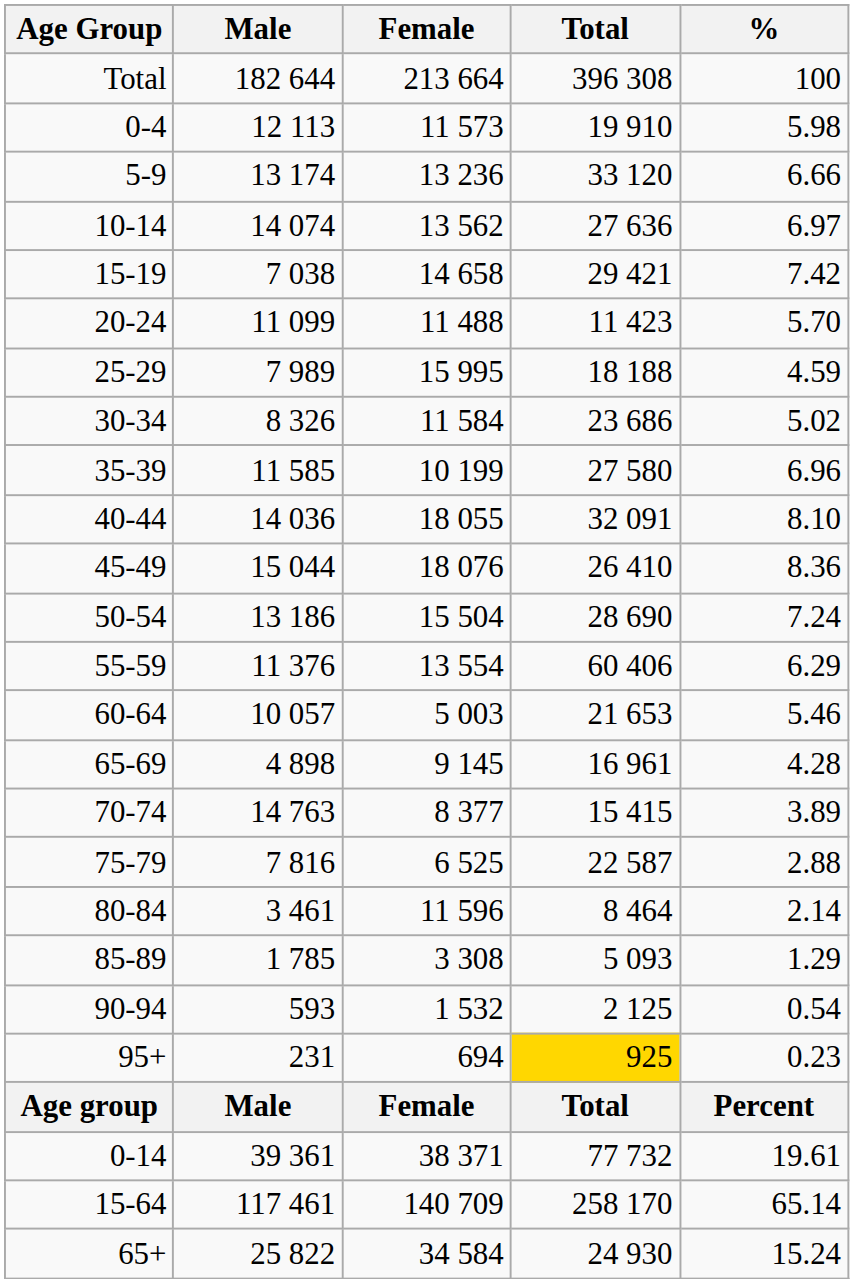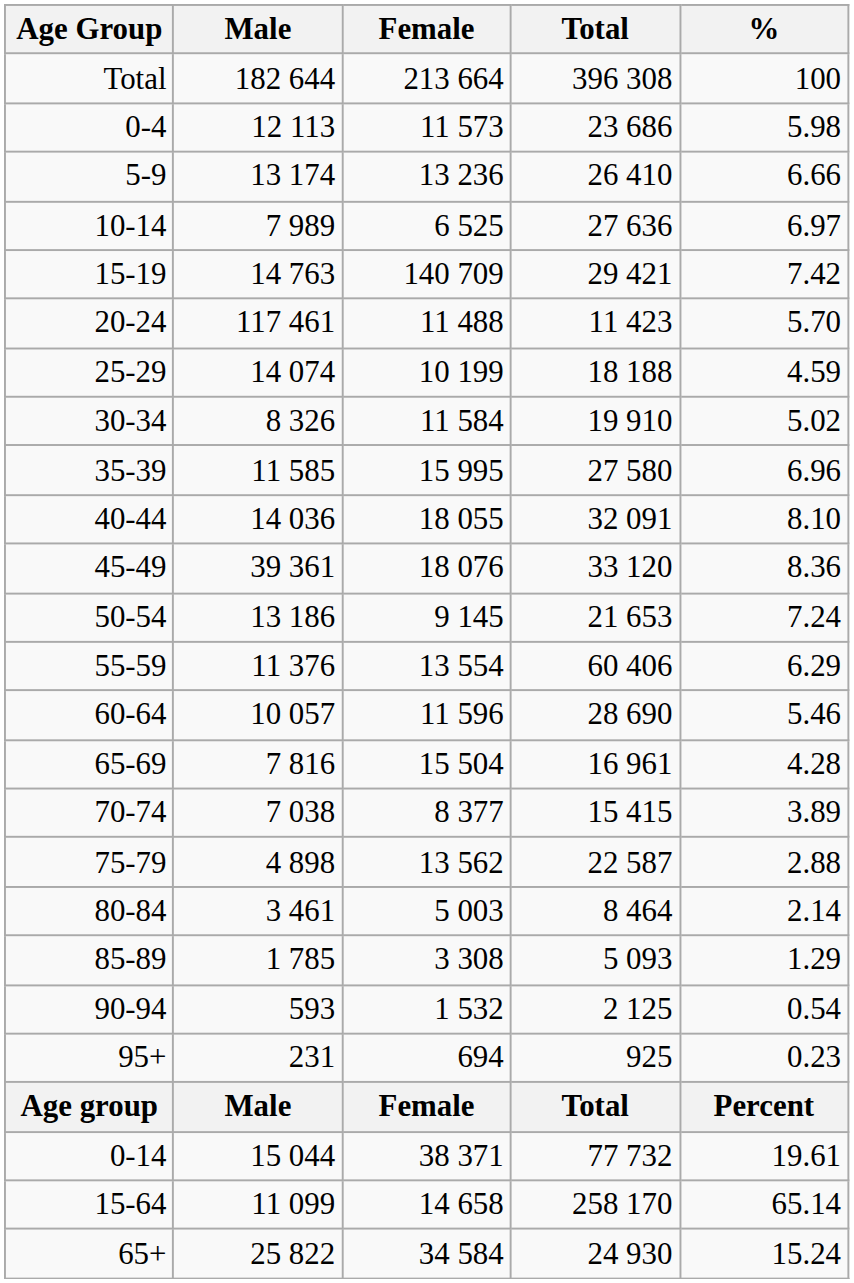(630, 126) 19 910 -> (630, 126) 23 686
(630, 175) 33 120 -> (630, 175) 26 410
(293, 224) 14 074 -> (300, 224) 7 989
(461, 224) 13 562 -> (469, 224) 6 525
(300, 273) 7 038 -> (293, 273) 14 763
(461, 273) 14 658 -> (454, 273) 140 709
(293, 322) 11 099 -> (286, 322) 117 461
(300, 371) 7 989 -> (293, 371) 14 074
(461, 371) 15 995 -> (461, 371) 10 199
(630, 420) 23 686 -> (630, 420) 19 910
(461, 469) 10 199 -> (461, 469) 15 995
(293, 567) 15 044 -> (293, 567) 39 361
(630, 567) 26 410 -> (630, 567) 33 120
(461, 616) 15 504 -> (469, 616) 9 145
(630, 616) 28 690 -> (630, 616) 21 653
(469, 714) 5 003 -> (462, 714) 11 596
(630, 714) 21 653 -> (630, 714) 28 690
(300, 763) 4 898 -> (300, 763) 7 816
(469, 763) 9 145 -> (461, 763) 15 504
(293, 812) 14 763 -> (300, 812) 7 038
(300, 861) 7 816 -> (300, 861) 4 898
(469, 861) 6 525 -> (461, 861) 13 562
(462, 910) 11 596 -> (469, 910) 5 003
(649, 1057) gold background -> (649, 1057) no background
(293, 1155) 39 361 -> (293, 1155) 15 044
(286, 1204) 117 461 -> (293, 1204) 11 099
(454, 1204) 140 709 -> (461, 1204) 14 658
